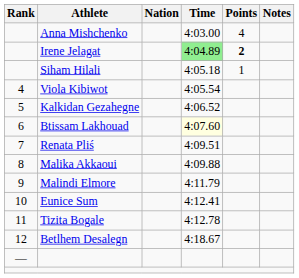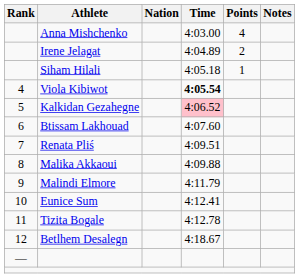(202, 51) lightgreen background -> (203, 51) no background
(241, 51) bold -> (242, 51) normal
(202, 88) normal -> (203, 88) bold
(202, 107) no background -> (203, 107) pink background
(202, 126) lightyellow background -> (203, 126) no background
